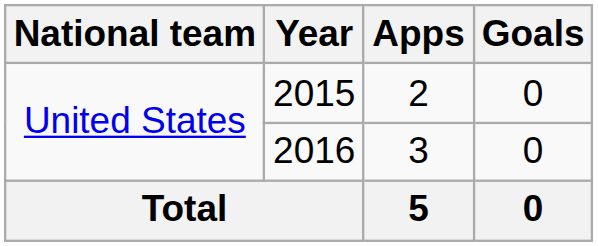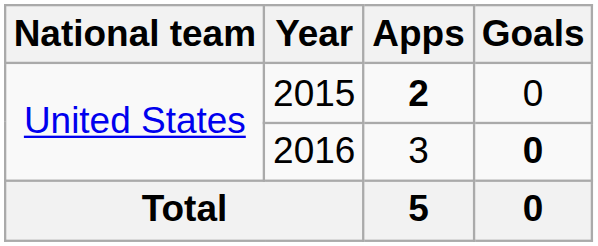(419, 92) normal -> (419, 92) bold
(533, 151) normal -> (533, 151) bold
